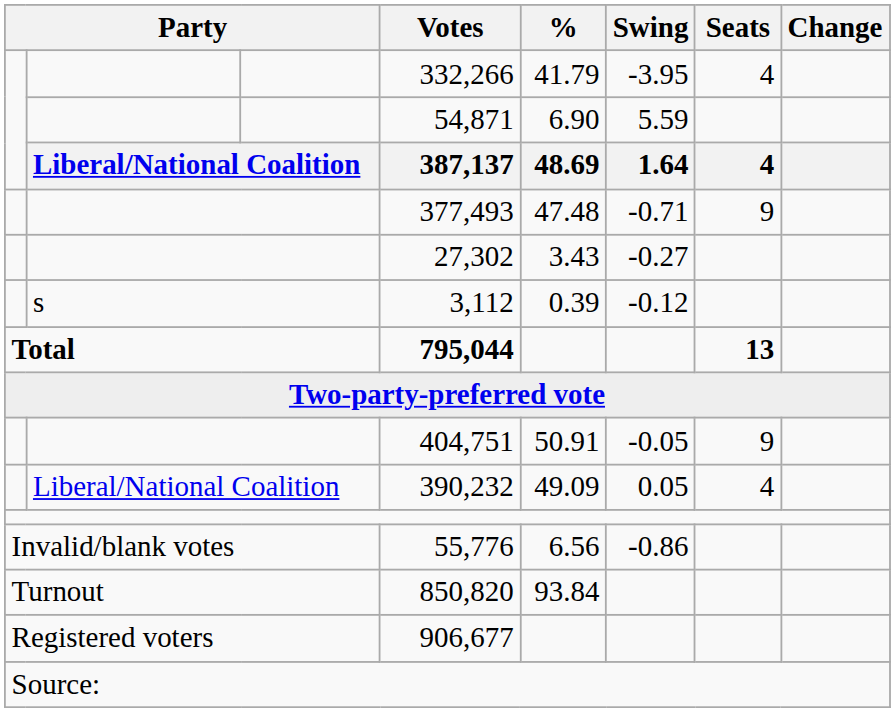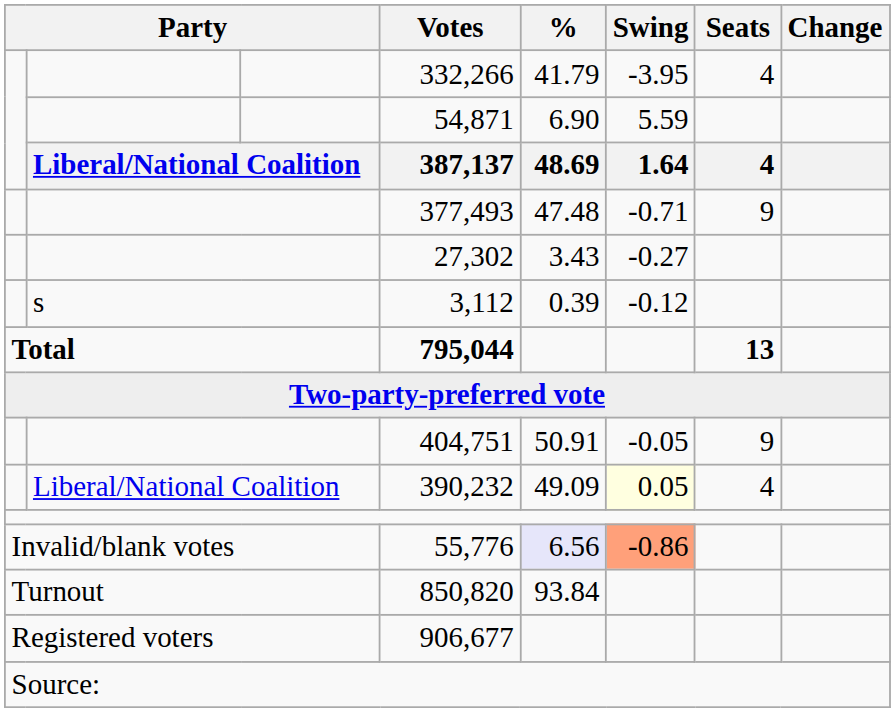(663, 486) no background -> (663, 486) lightyellow background
(574, 546) no background -> (574, 546) lavender background
(658, 546) no background -> (658, 546) lightsalmon background
